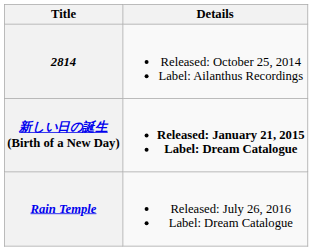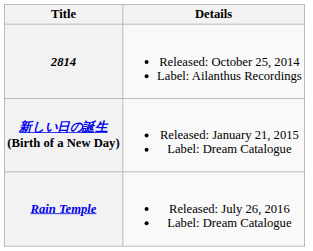(215, 142) bold -> (214, 142) normal
